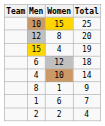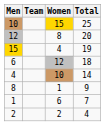columns swapped: (16, 11) <-> (36, 11)
